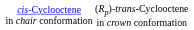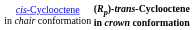(142, 15) normal -> (142, 15) bold
